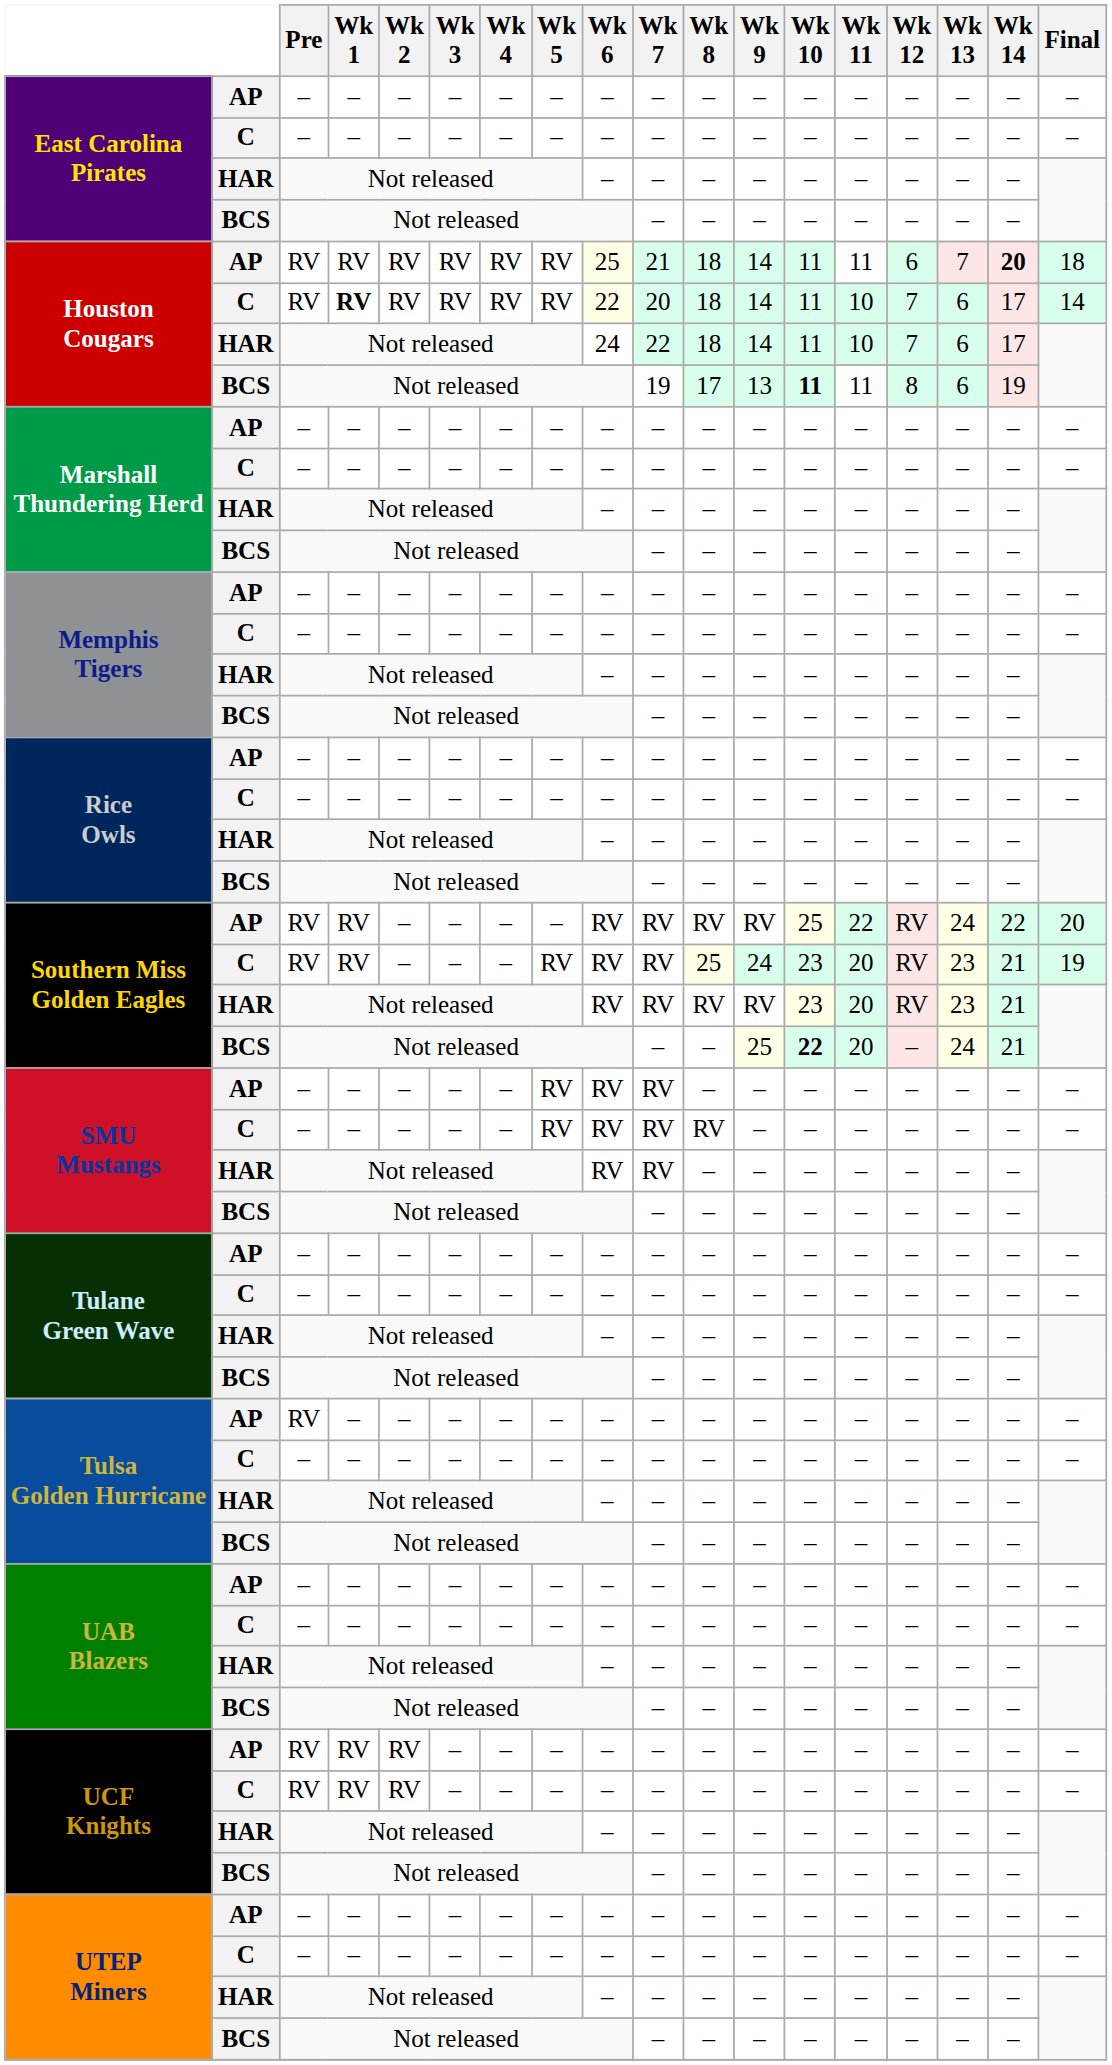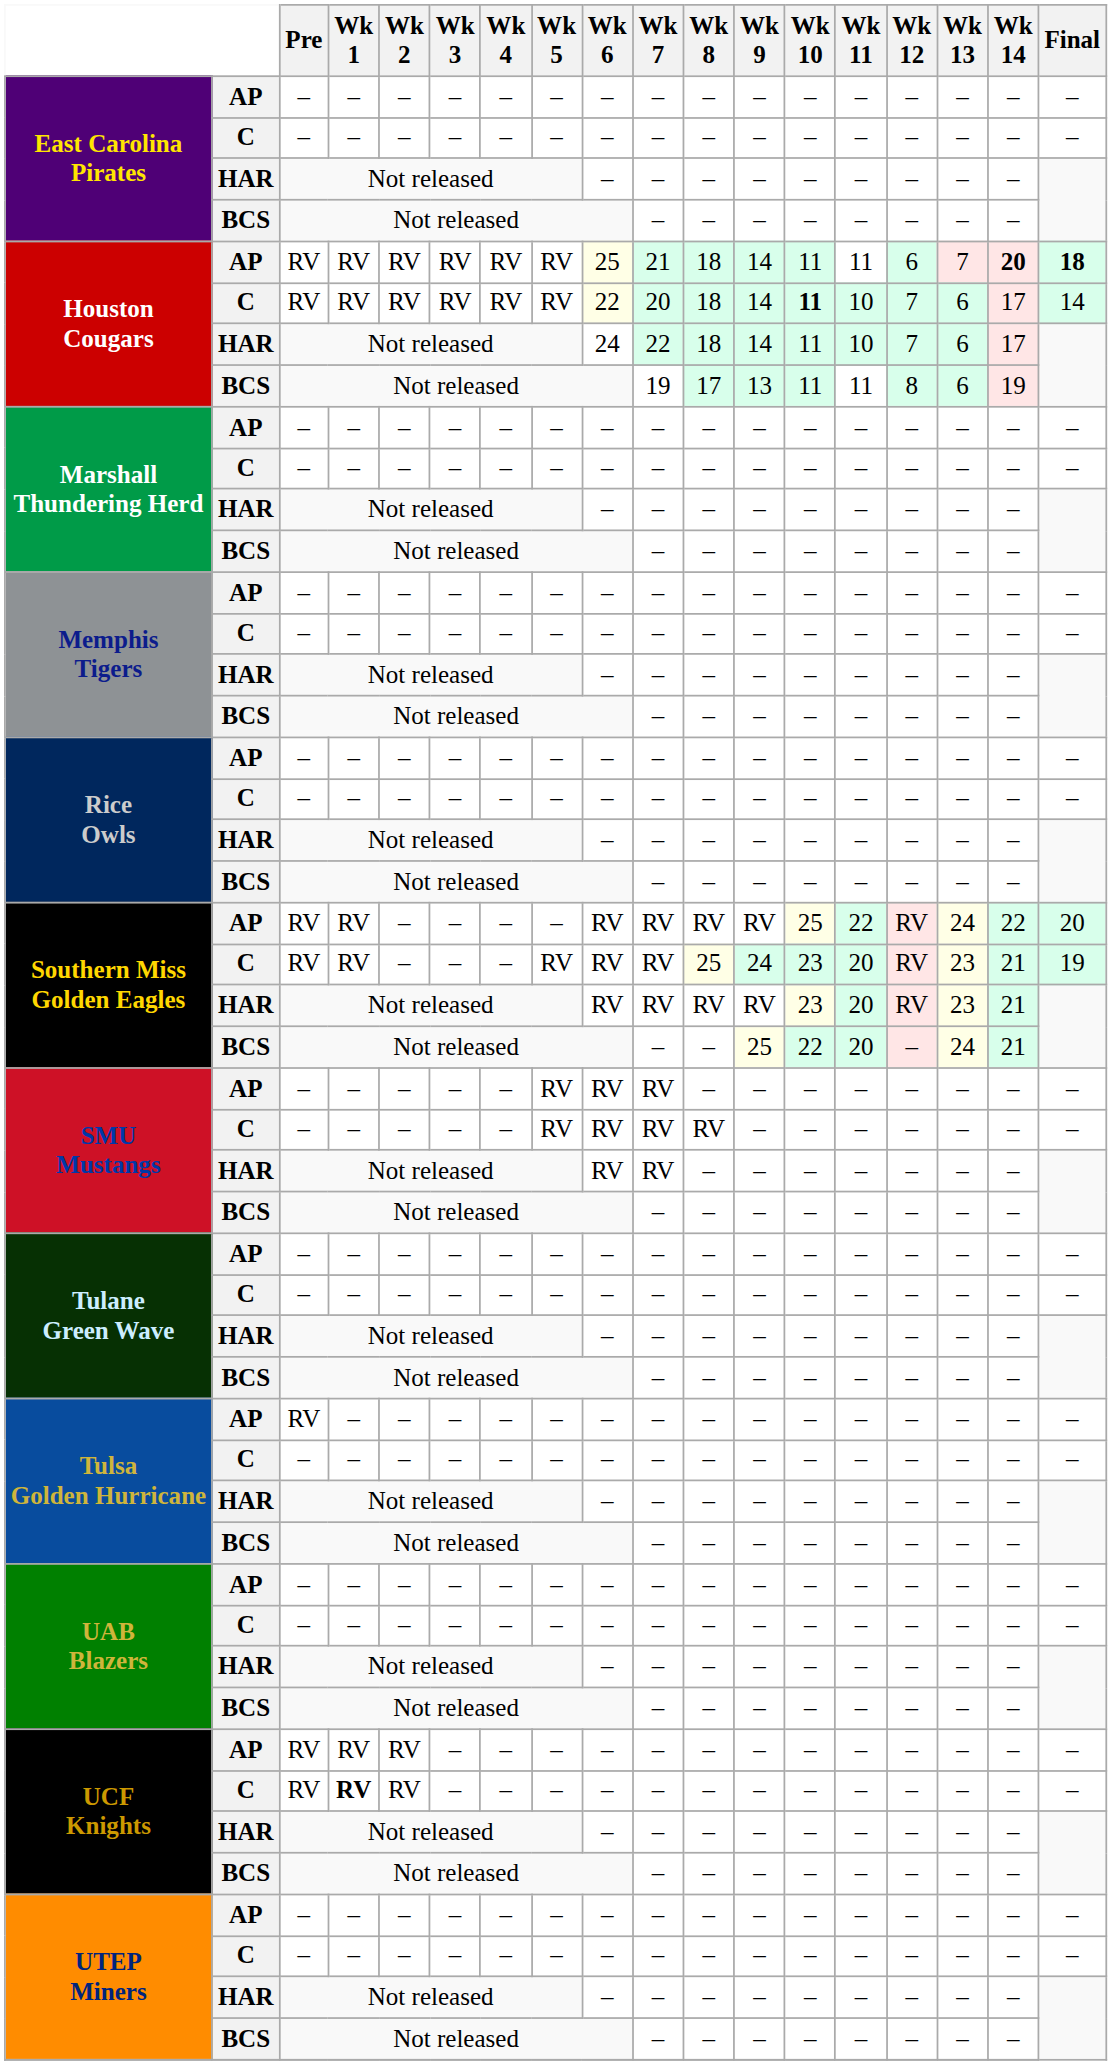(1072, 261) normal -> (1072, 261) bold
(354, 303) bold -> (354, 303) normal
(810, 303) normal -> (810, 303) bold
(810, 385) bold -> (810, 385) normal
(810, 1046) bold -> (810, 1046) normal
(354, 1790) normal -> (354, 1790) bold
